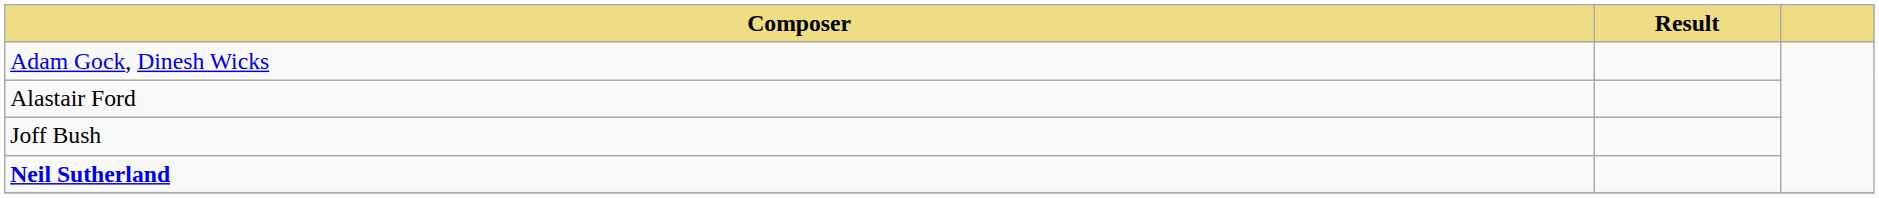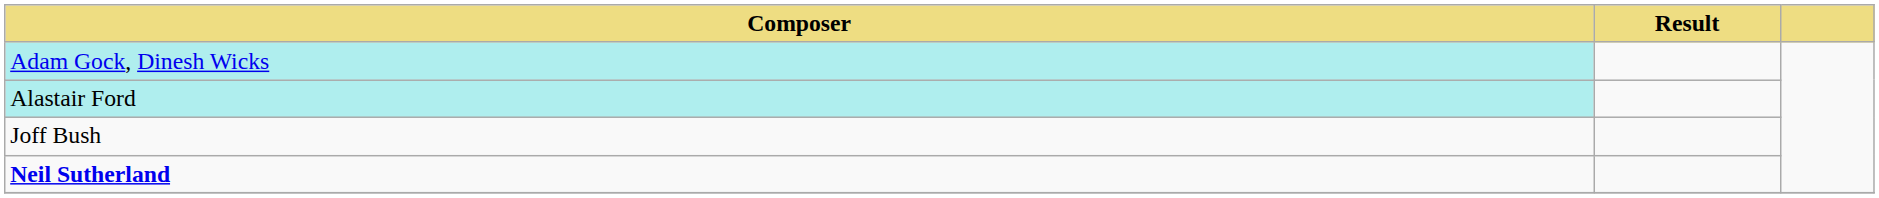(140, 60) no background -> (140, 60) paleturquoise background
(73, 98) no background -> (73, 98) paleturquoise background
